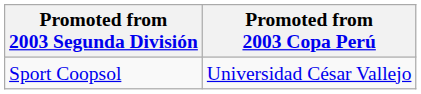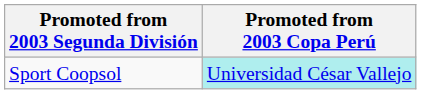(309, 72) no background -> (309, 72) paleturquoise background
